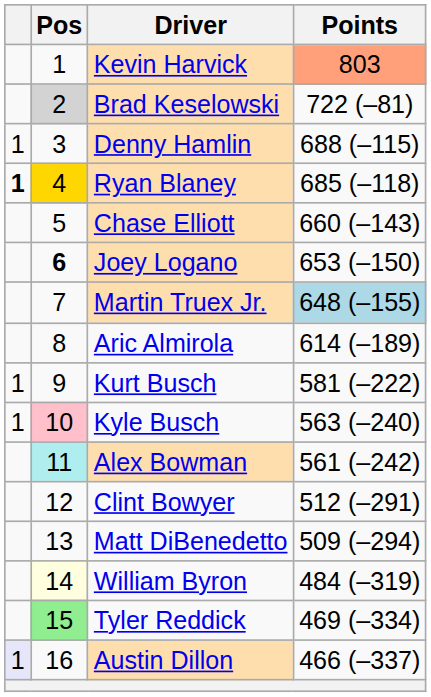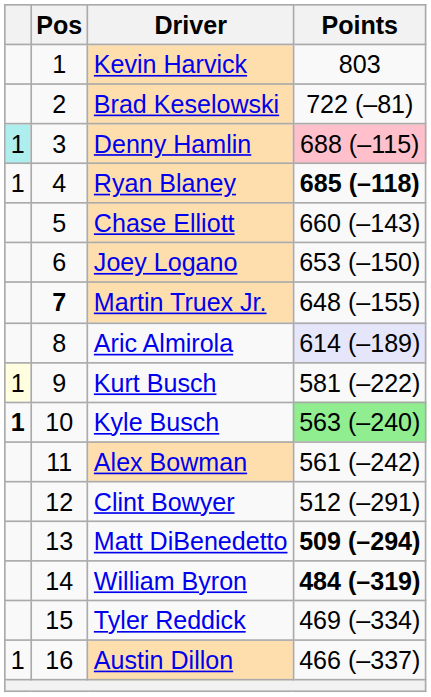(360, 65) lightsalmon background -> (360, 65) no background
(59, 104) lightgrey background -> (59, 104) no background
(18, 144) no background -> (18, 144) paleturquoise background
(360, 144) no background -> (360, 144) pink background
(18, 184) bold -> (18, 184) normal
(59, 184) gold background -> (59, 184) no background
(360, 184) normal -> (360, 184) bold
(59, 263) bold -> (59, 263) normal
(59, 303) normal -> (59, 303) bold
(360, 303) lightblue background -> (360, 303) no background
(360, 342) no background -> (360, 342) lavender background
(18, 382) no background -> (18, 382) lightyellow background
(18, 422) normal -> (18, 422) bold
(59, 422) pink background -> (59, 422) no background
(360, 422) no background -> (360, 422) lightgreen background
(59, 462) paleturquoise background -> (59, 462) no background
(360, 541) normal -> (360, 541) bold
(59, 581) lightyellow background -> (59, 581) no background
(360, 581) normal -> (360, 581) bold
(59, 620) lightgreen background -> (59, 620) no background
(18, 660) lavender background -> (18, 660) no background
